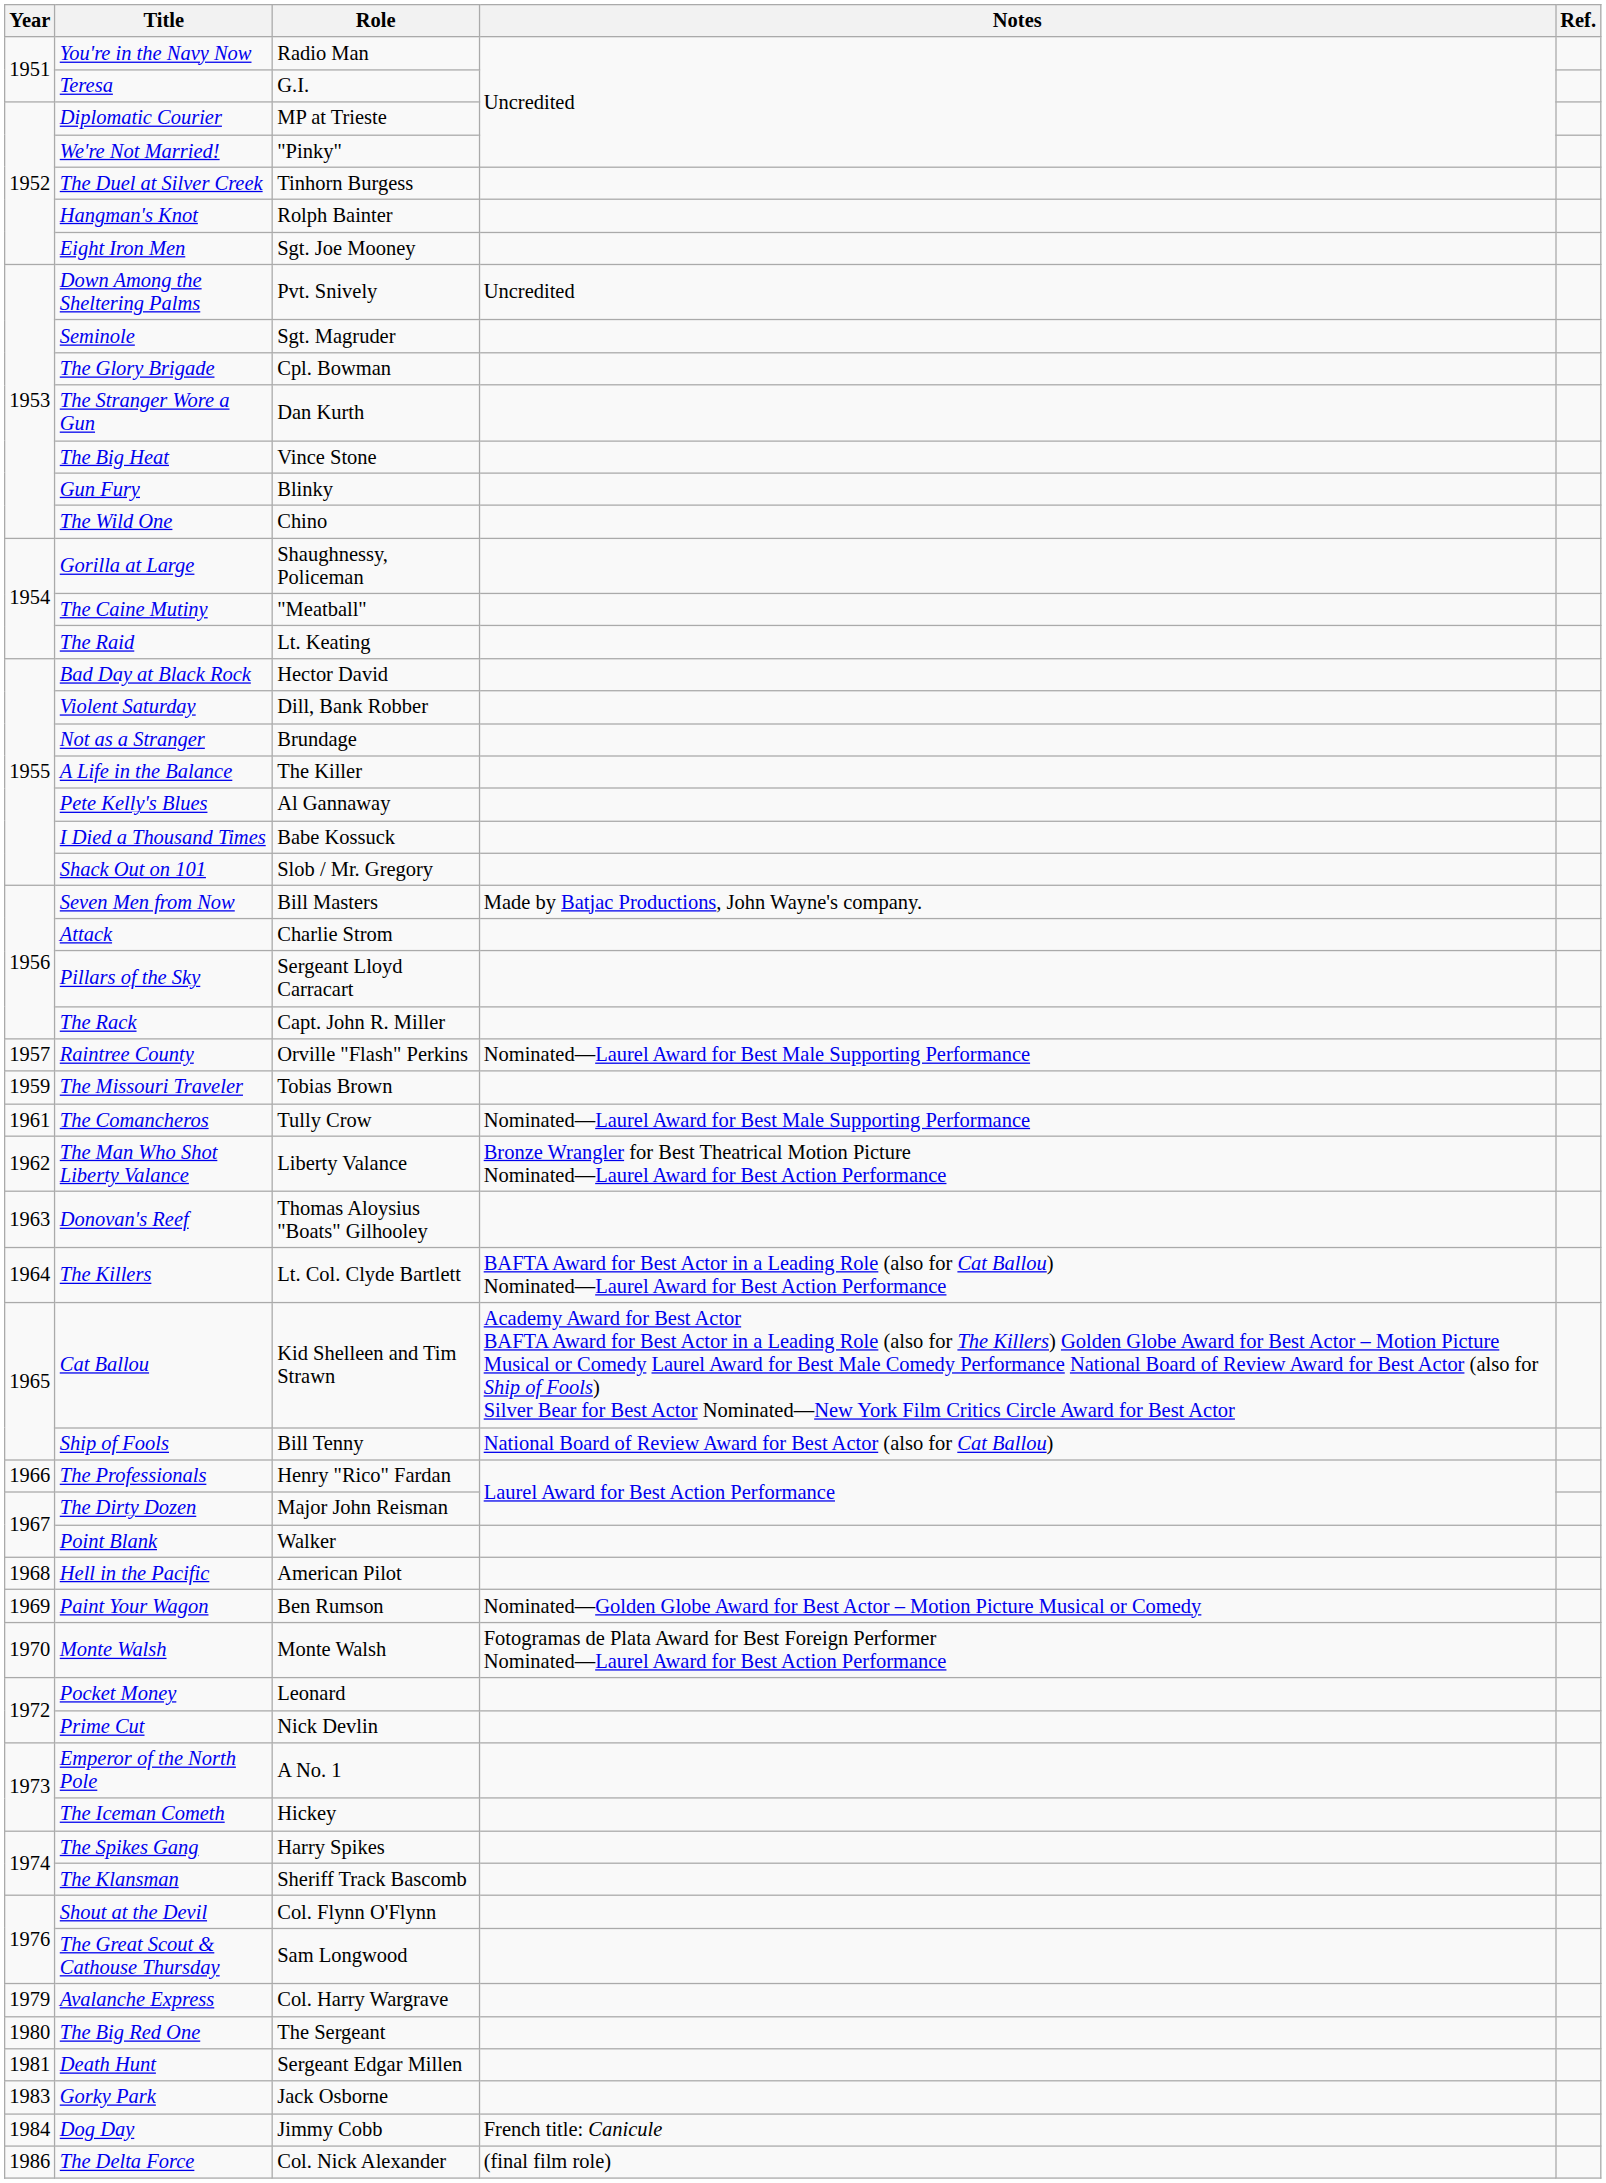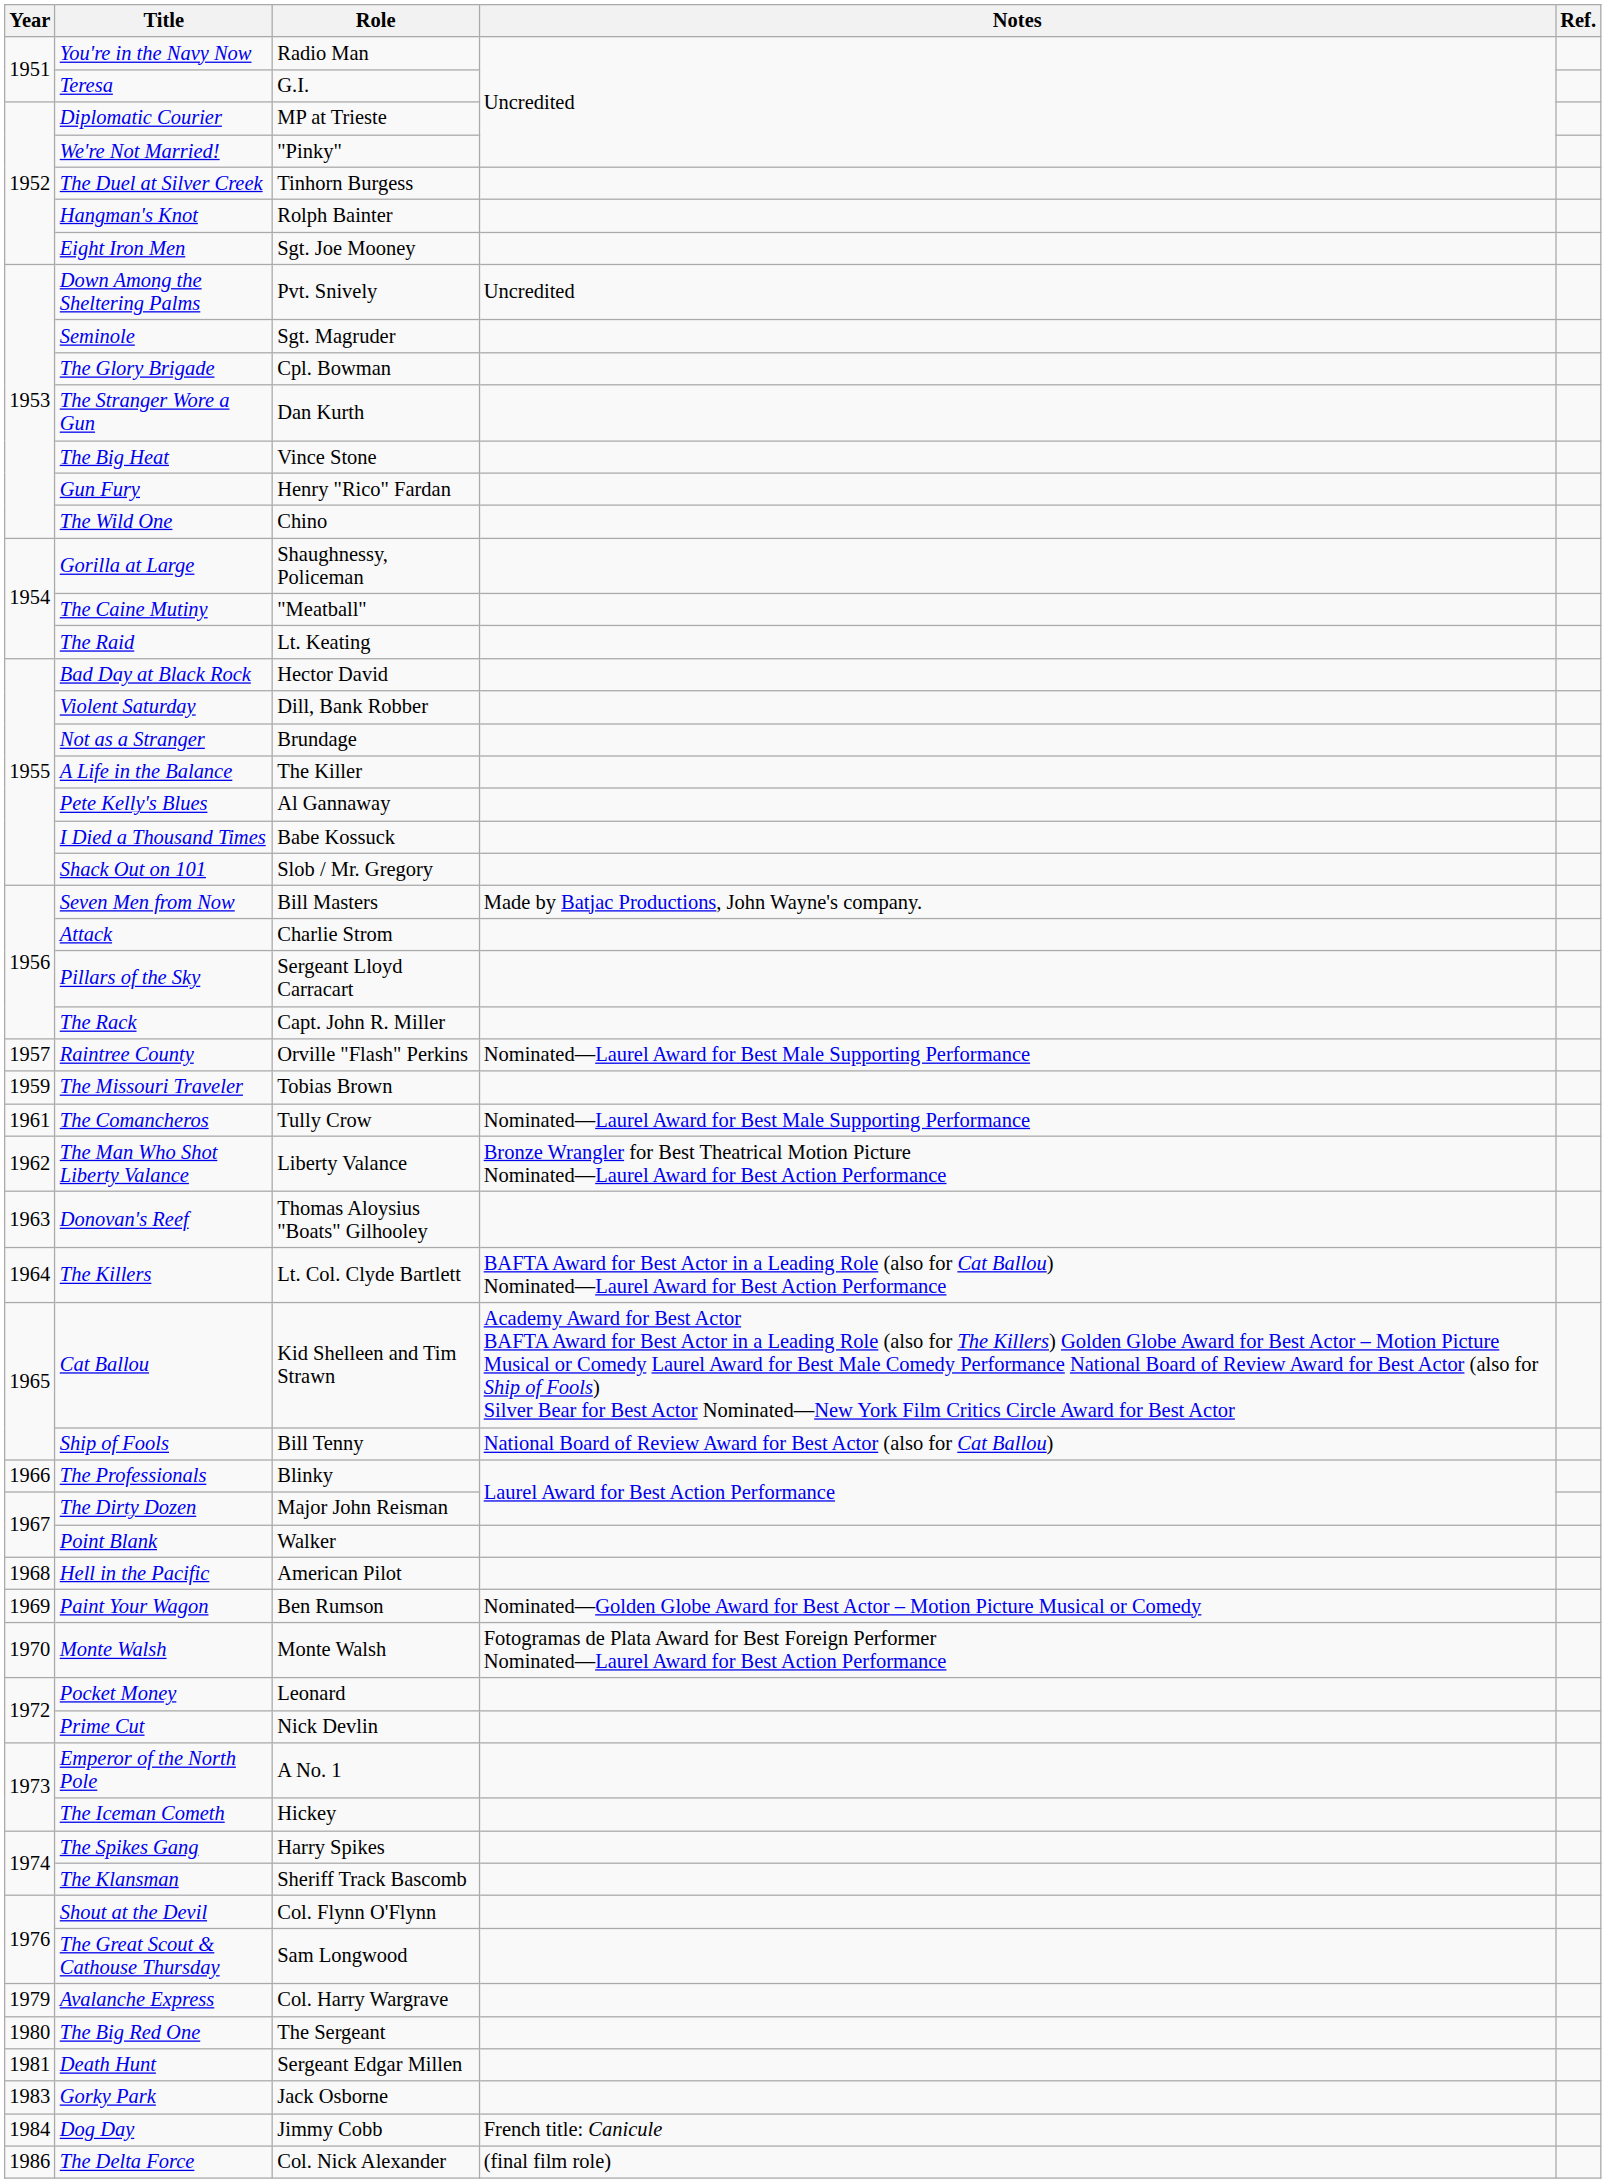(305, 489) Blinky -> (364, 489) Henry "Rico" Fardan
(364, 1475) Henry "Rico" Fardan -> (305, 1475) Blinky
